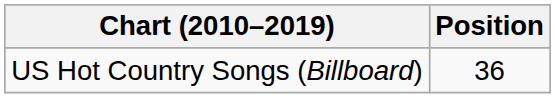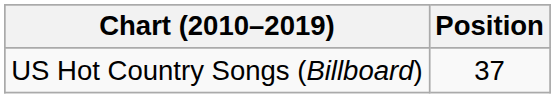(490, 69) 36 -> (490, 69) 37
